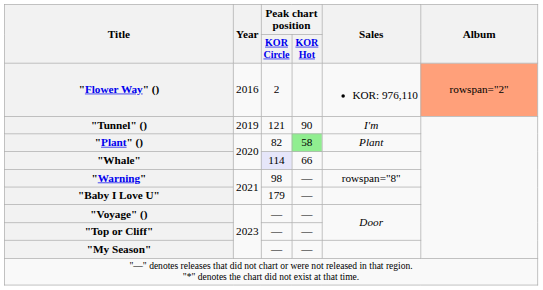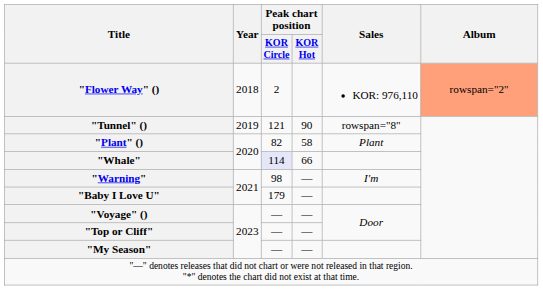(247, 89) 2016 -> (247, 89) 2018
(371, 125) I'm -> (371, 125) rowspan="8"
(307, 142) lightgreen background -> (307, 142) no background
(371, 178) rowspan="8" -> (371, 178) I'm
